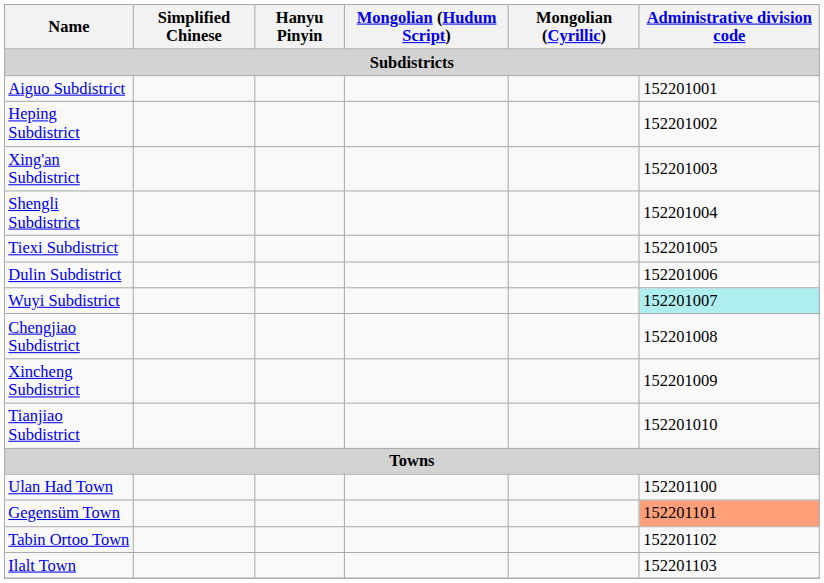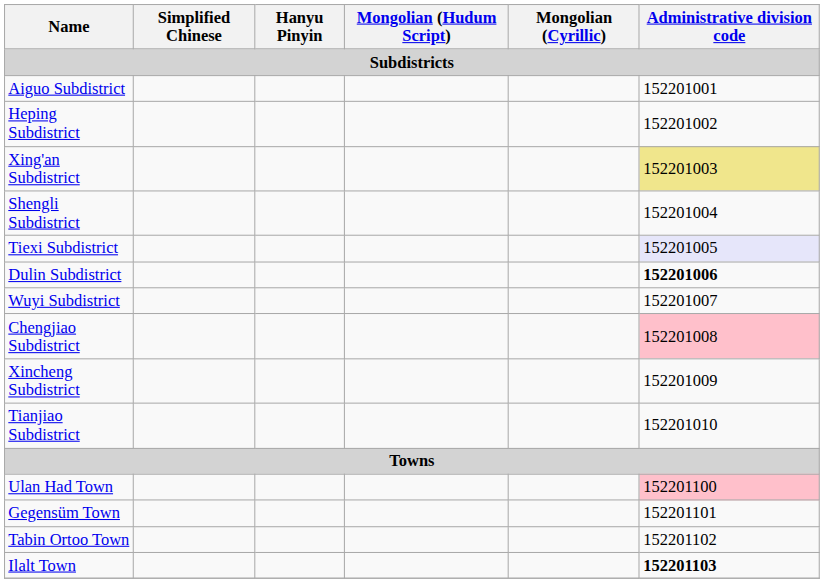(680, 168) no background -> (680, 168) khaki background
(680, 248) no background -> (680, 248) lavender background
(680, 274) normal -> (680, 274) bold
(680, 300) paleturquoise background -> (680, 300) no background
(680, 336) no background -> (680, 336) pink background
(680, 487) no background -> (680, 487) pink background
(680, 513) lightsalmon background -> (680, 513) no background
(680, 565) normal -> (680, 565) bold
